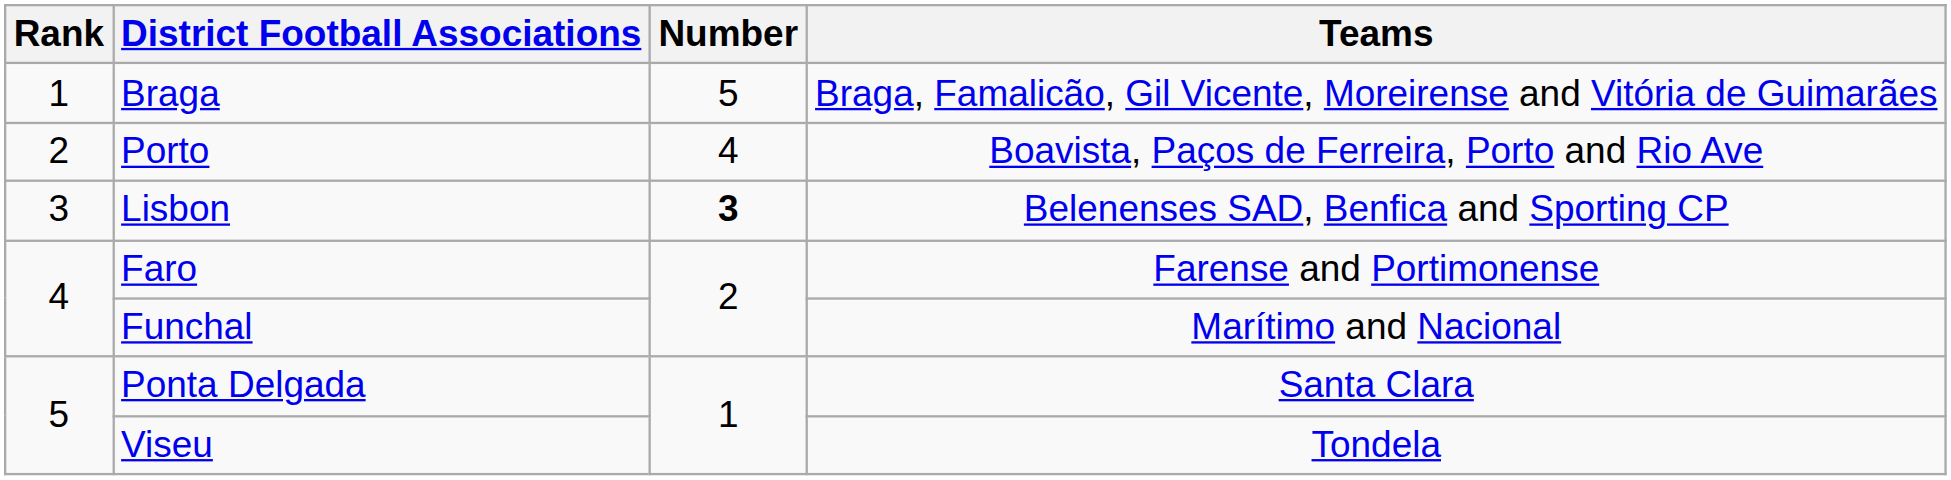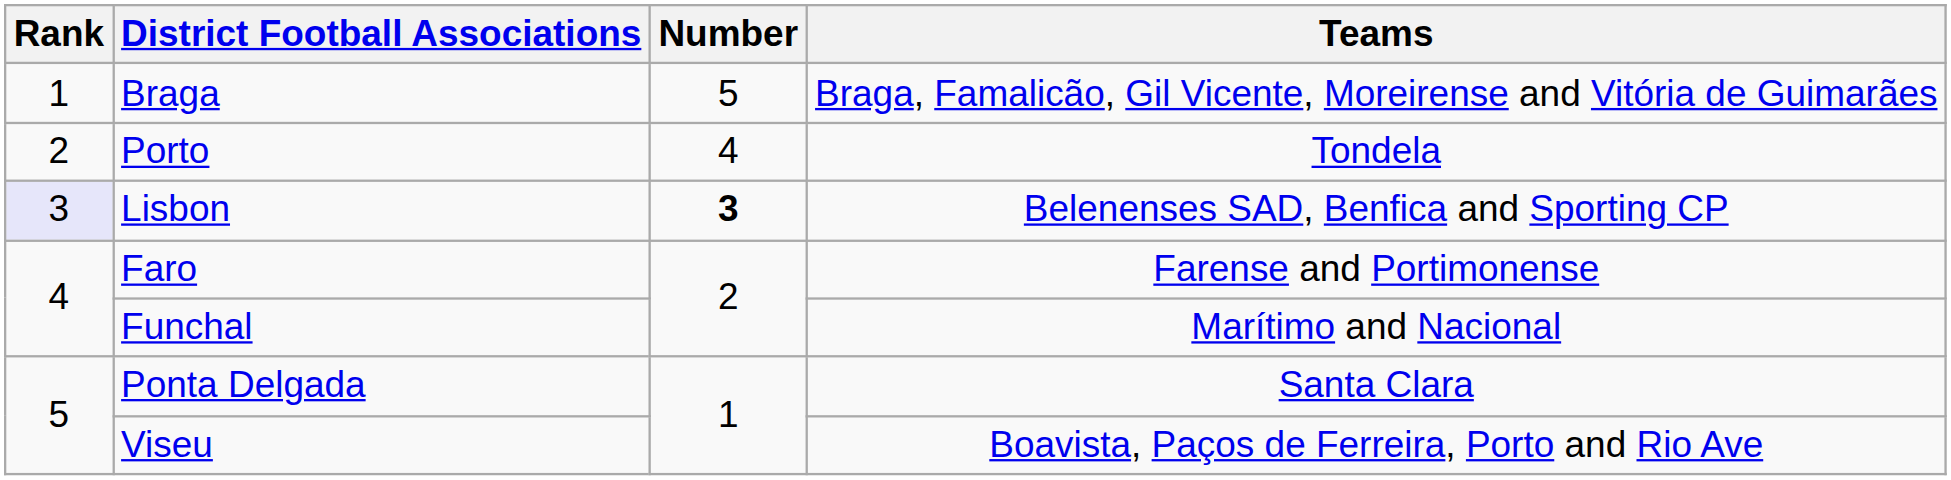(1376, 151) Boavista, Paços de Ferreira, Porto and Rio Ave -> (1376, 151) Tondela
(59, 209) no background -> (59, 209) lavender background
(1376, 444) Tondela -> (1376, 444) Boavista, Paços de Ferreira, Porto and Rio Ave
